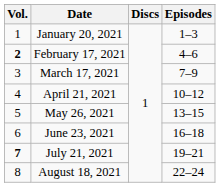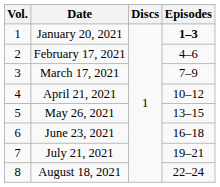(188, 34) normal -> (188, 34) bold
(18, 53) bold -> (18, 53) normal
(18, 152) bold -> (18, 152) normal
